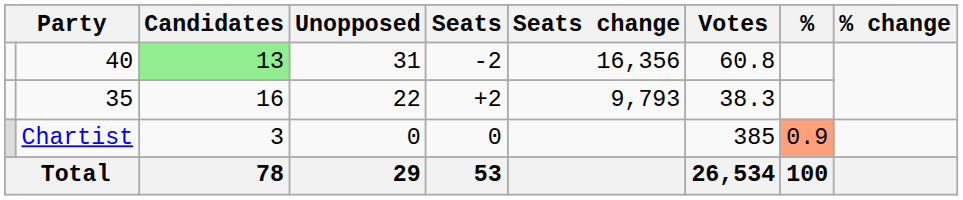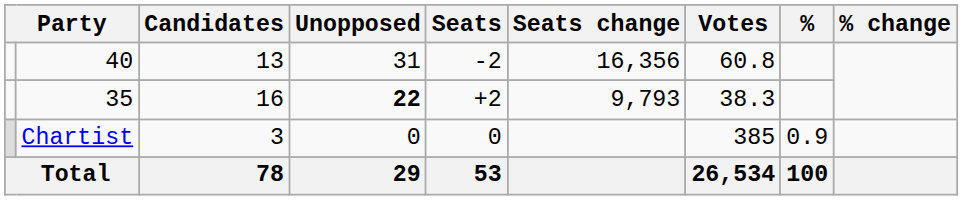(270, 62) lightgreen background -> (270, 62) no background
(407, 100) normal -> (407, 100) bold
(807, 138) lightsalmon background -> (807, 138) no background
